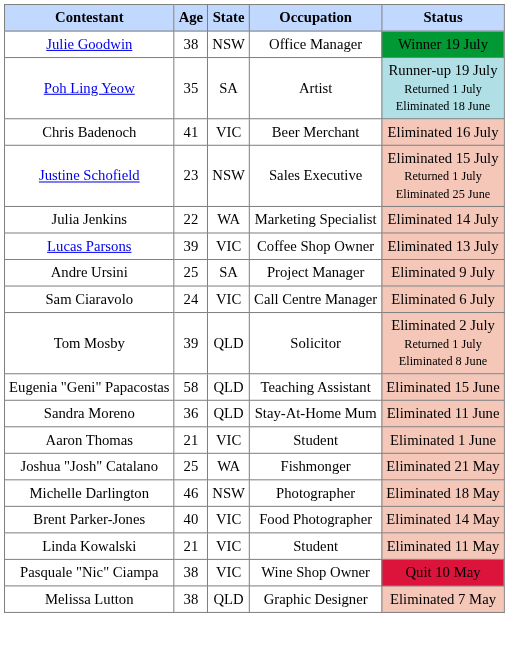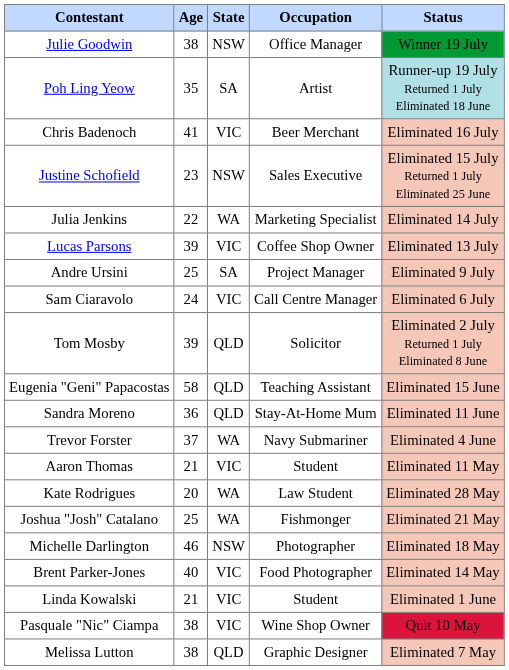+ row: (89, 440)
(443, 440) Eliminated 1 June -> (443, 466) Eliminated 11 May
+ row: (89, 493)
(443, 546) Eliminated 11 May -> (443, 599) Eliminated 1 June
